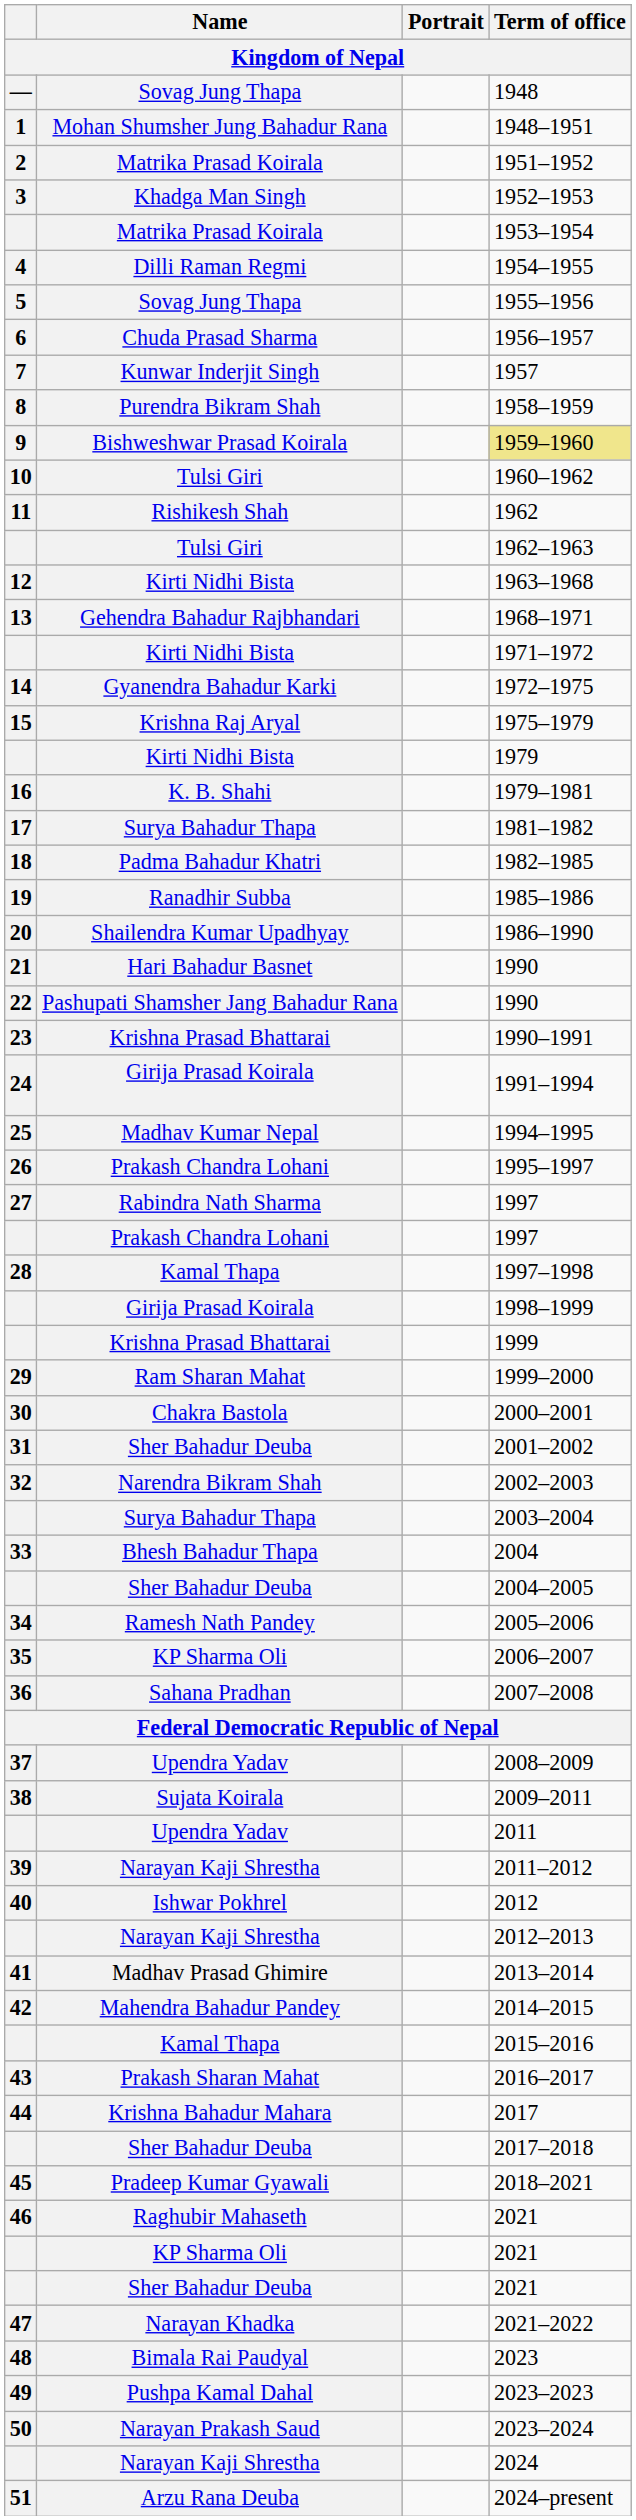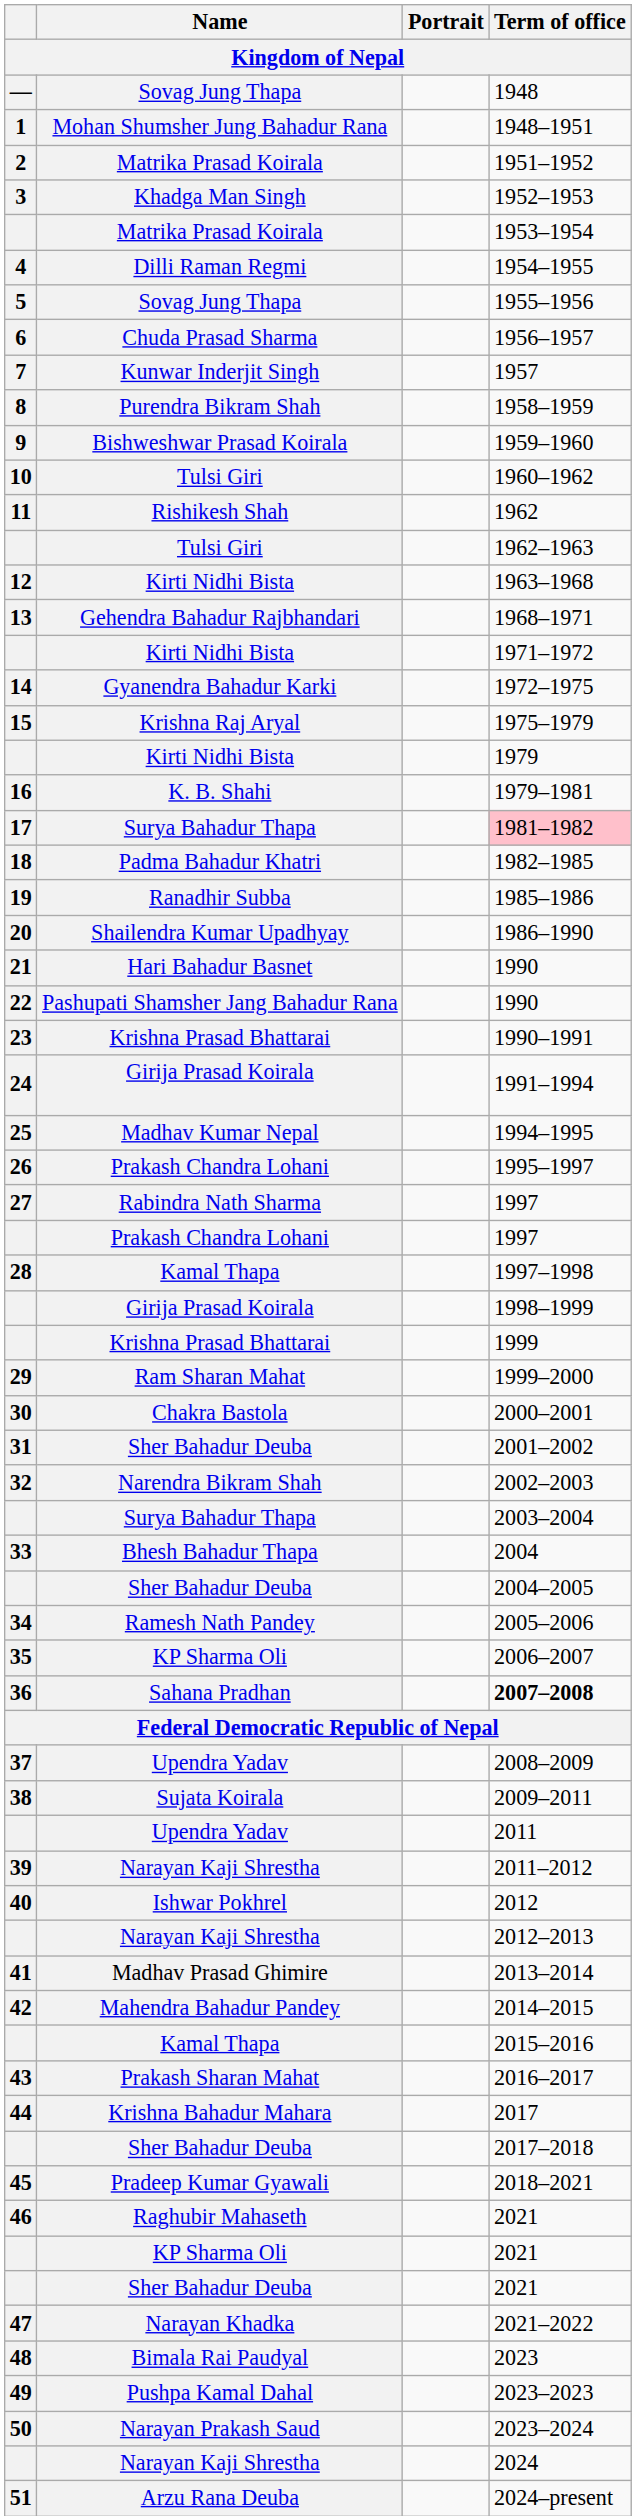(544, 442) khaki background -> (544, 442) no background
(544, 827) no background -> (544, 827) pink background
(544, 1692) normal -> (544, 1692) bold
